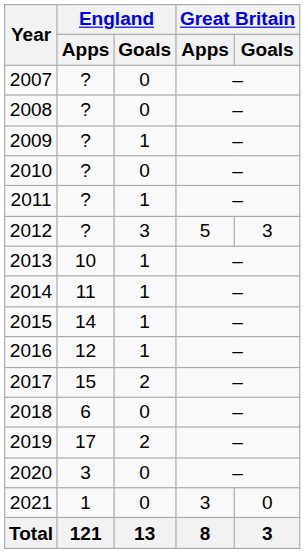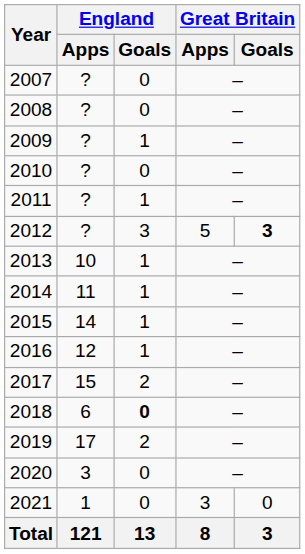(267, 230) normal -> (267, 230) bold
(145, 412) normal -> (145, 412) bold
